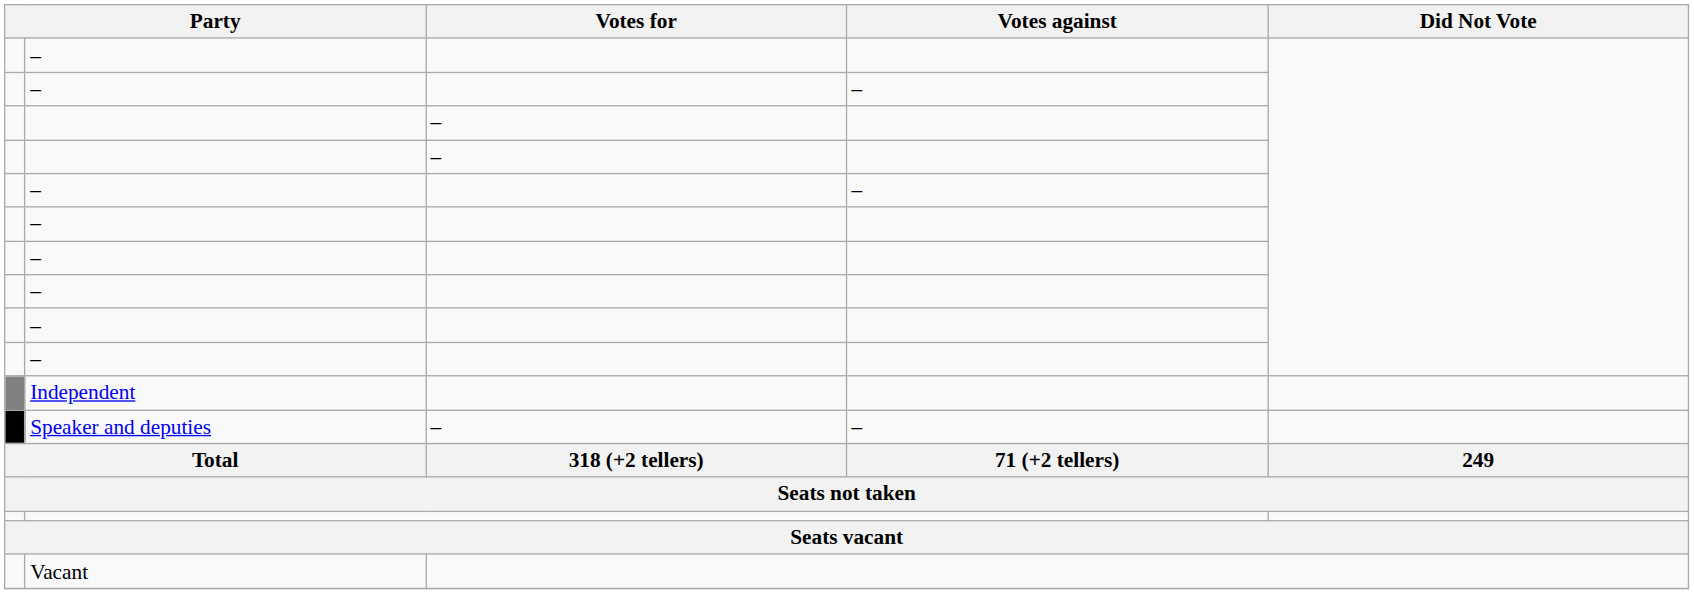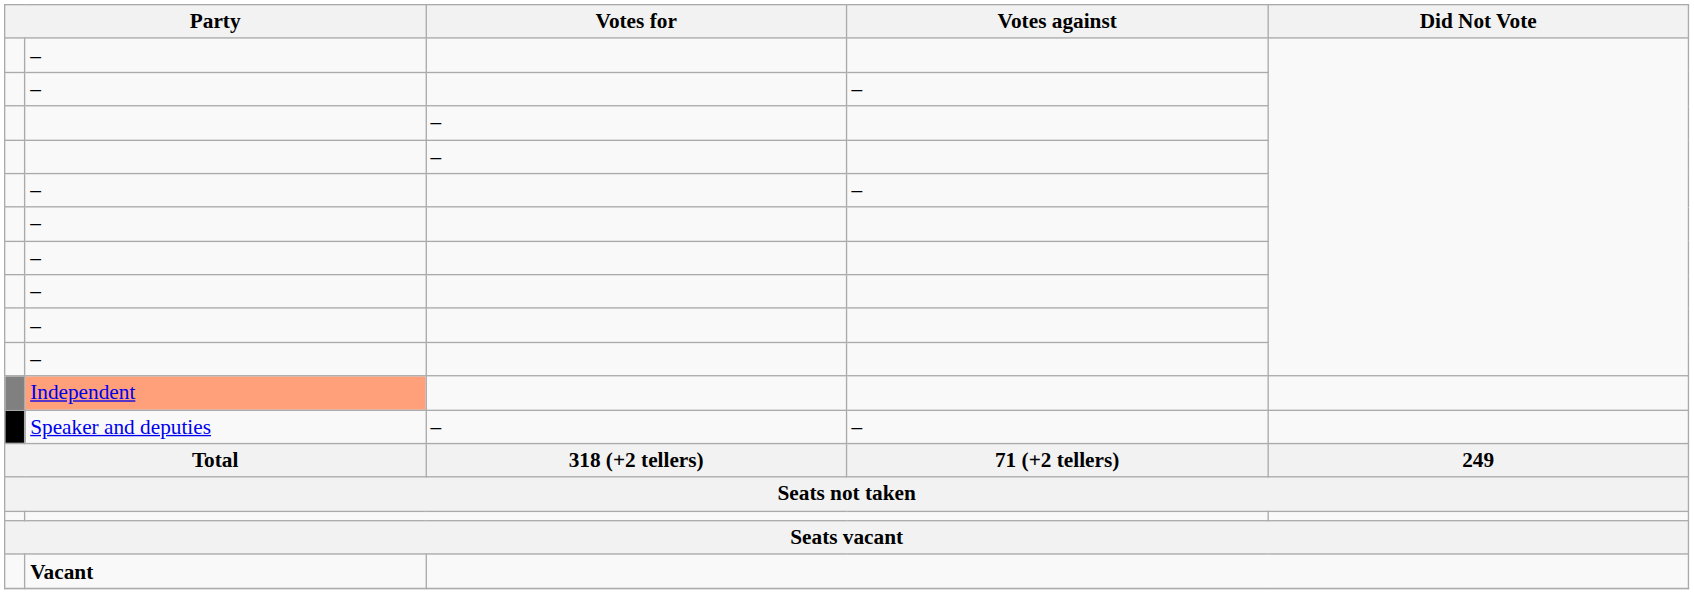(83, 392) no background -> (83, 392) lightsalmon background
(59, 571) normal -> (62, 571) bold
